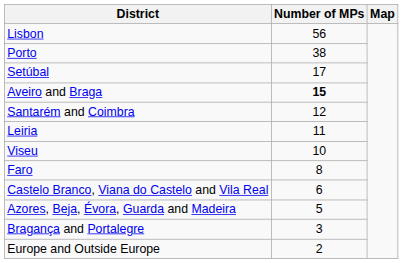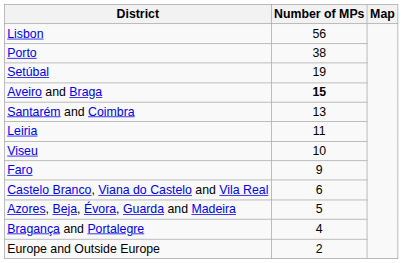(319, 72) 17 -> (319, 72) 19
(319, 111) 12 -> (319, 111) 13
(319, 170) 8 -> (319, 170) 9
(319, 229) 3 -> (319, 229) 4
